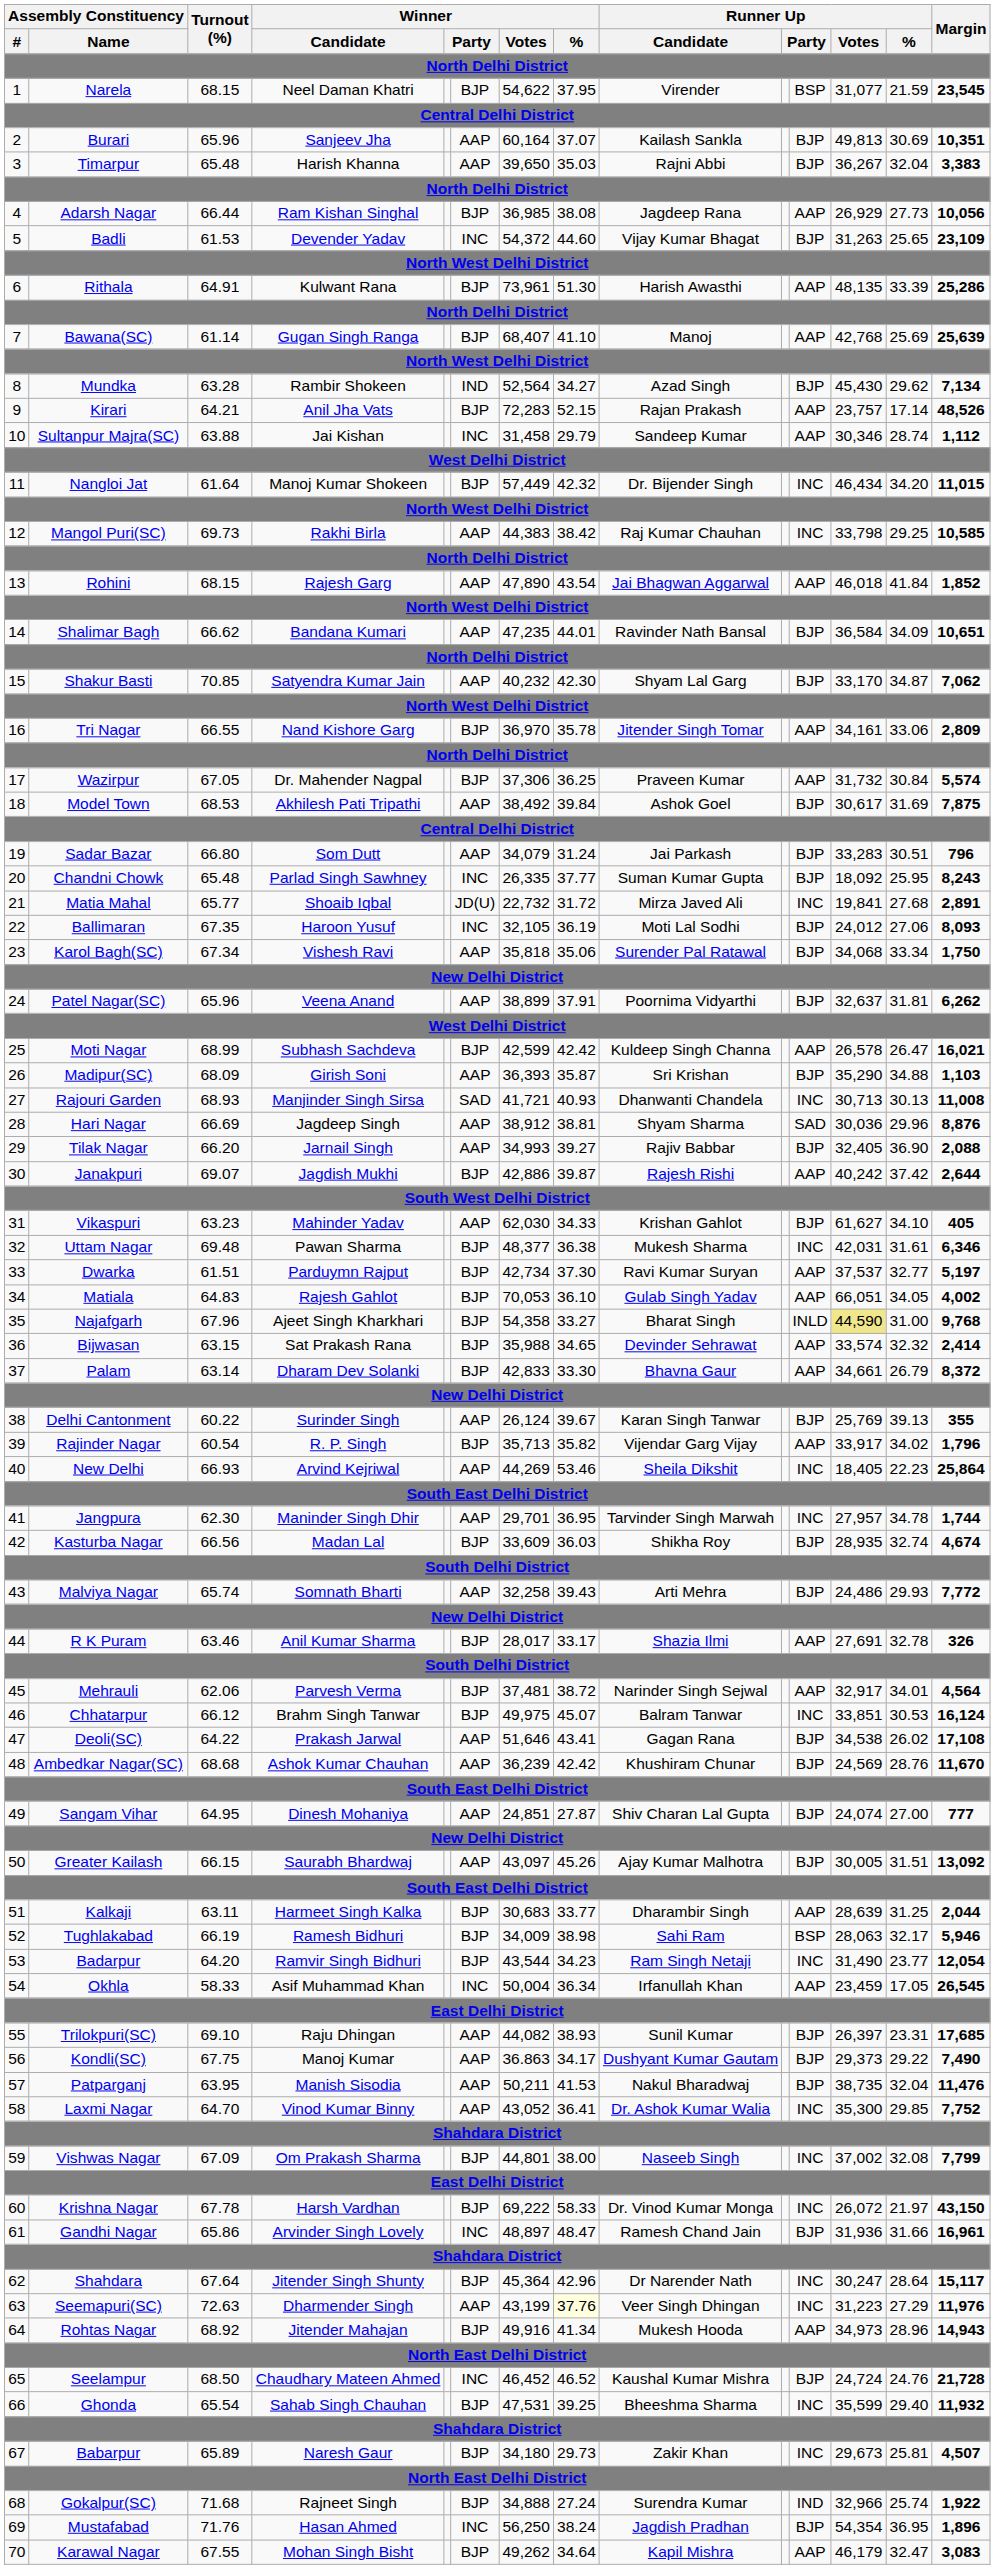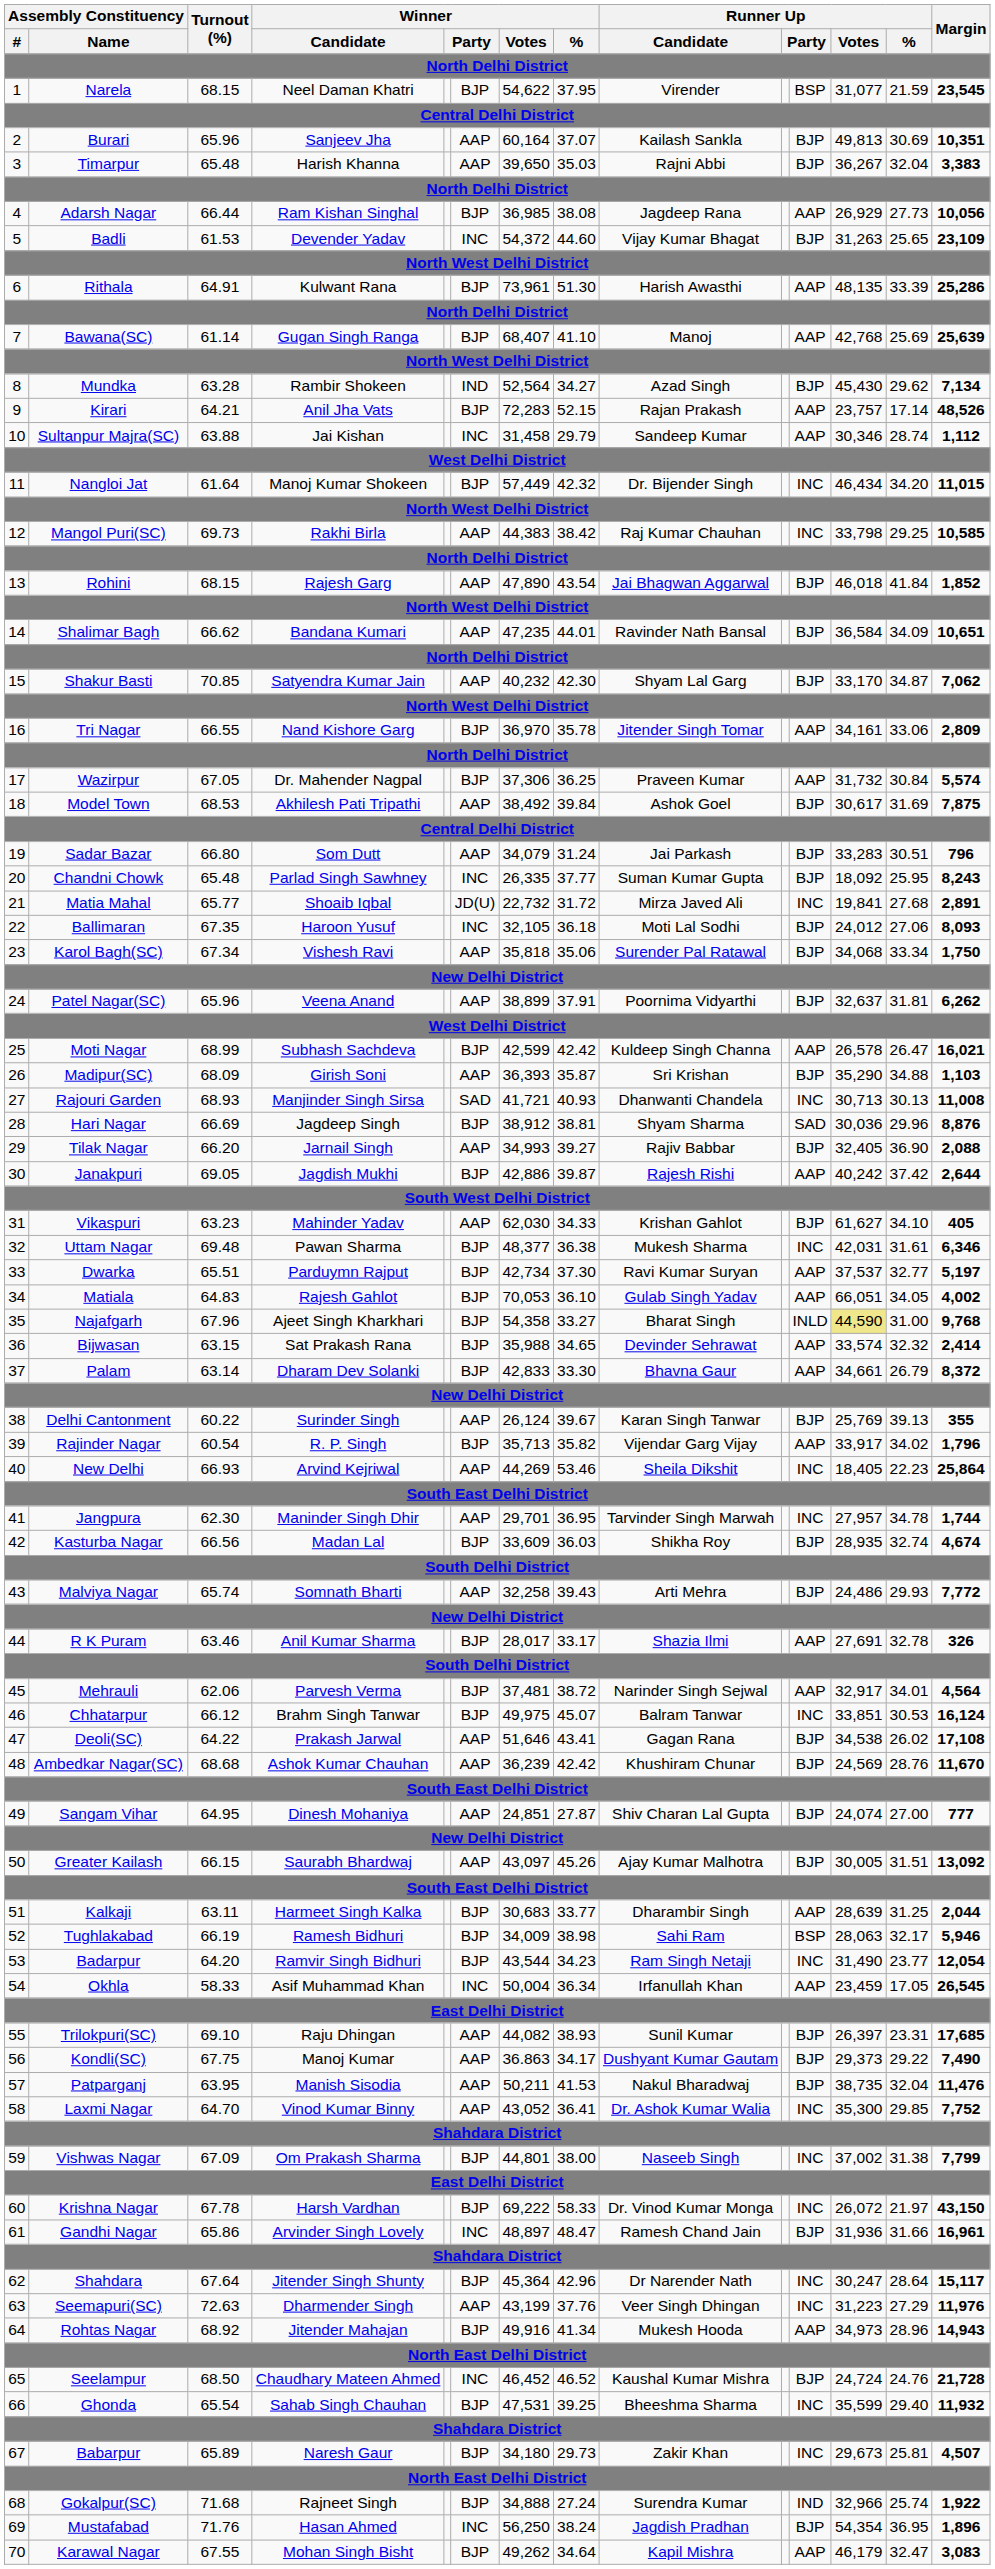(810, 582) AAP -> (810, 582) BJP
(576, 927) 36.19 -> (576, 927) 36.18
(475, 1124) AAP -> (475, 1124) BJP
(220, 1173) 69.07 -> (220, 1173) 69.05
(220, 1272) 61.51 -> (220, 1272) 65.51
(909, 2158) 32.08 -> (909, 2158) 31.38
(576, 2305) lightyellow background -> (576, 2305) no background
